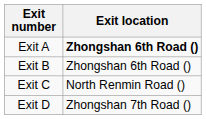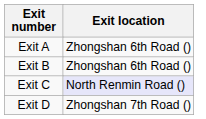(132, 47) bold -> (129, 47) normal
(125, 85) no background -> (125, 85) lavender background
